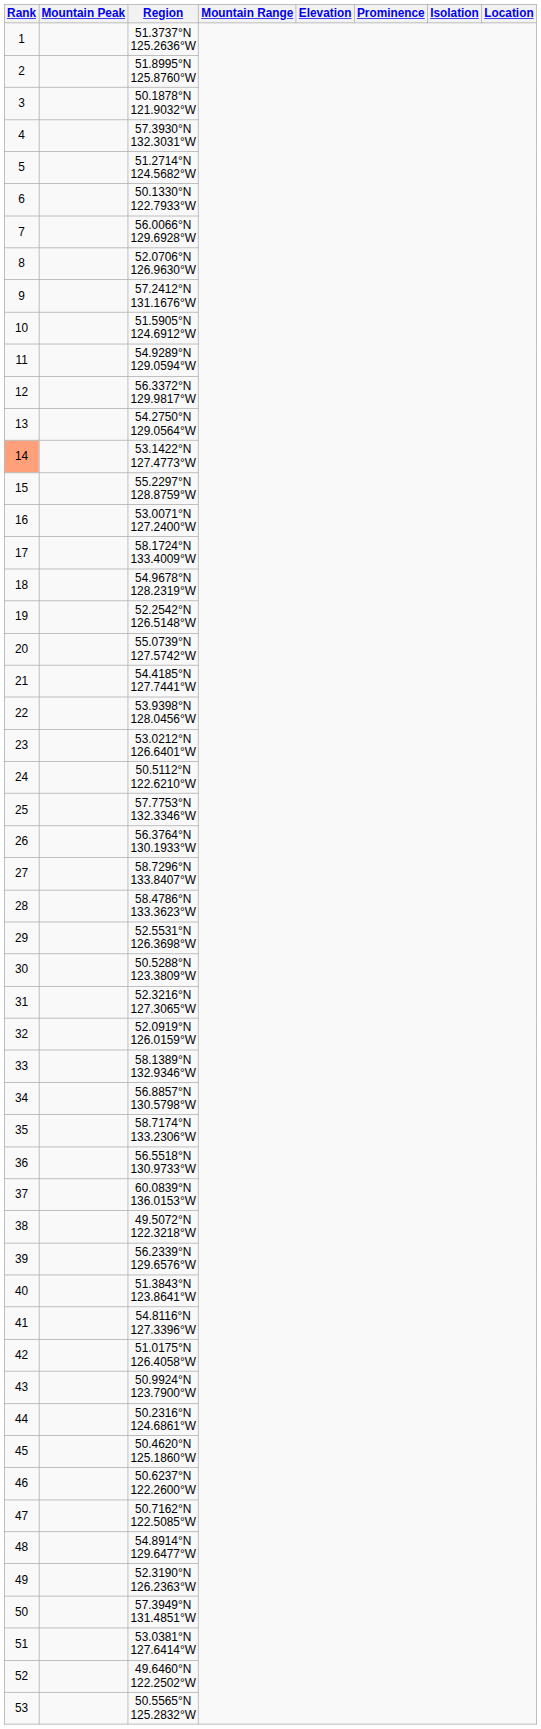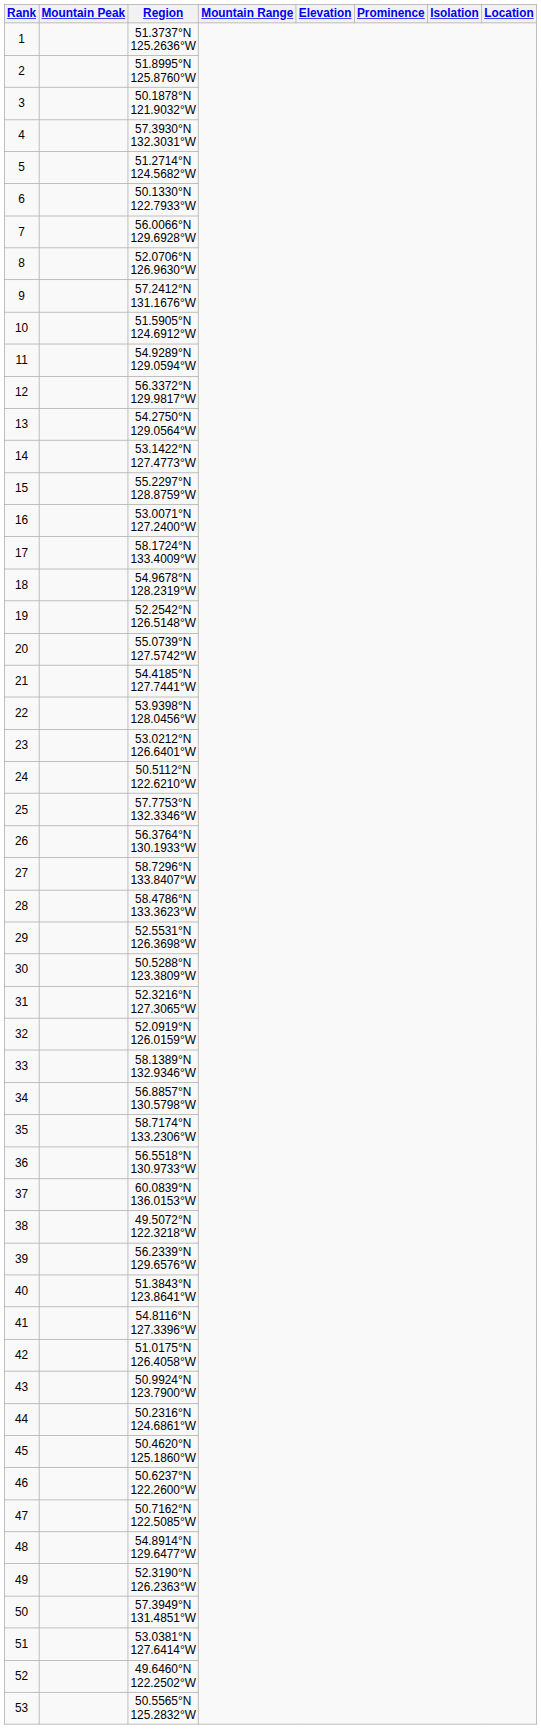(22, 456) lightsalmon background -> (22, 456) no background
